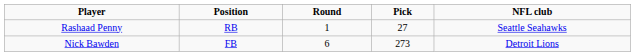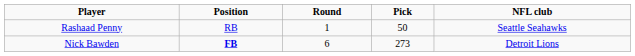(403, 28) 27 -> (403, 28) 50
(231, 43) normal -> (231, 43) bold
